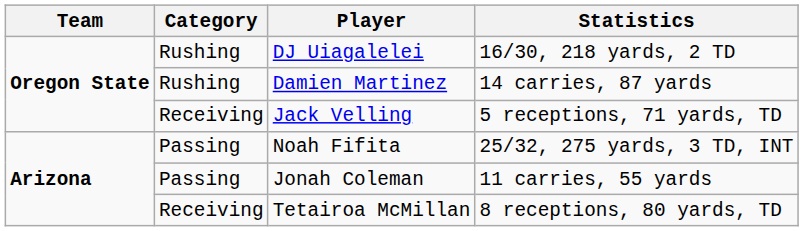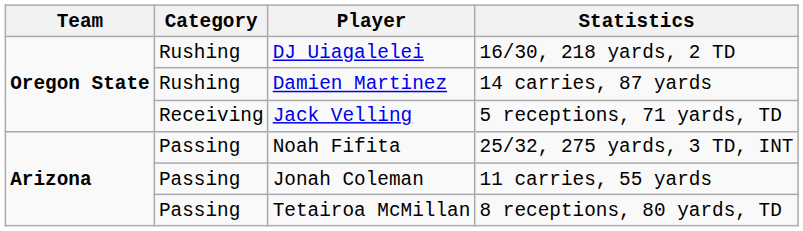(211, 210) Receiving -> (200, 210) Passing
